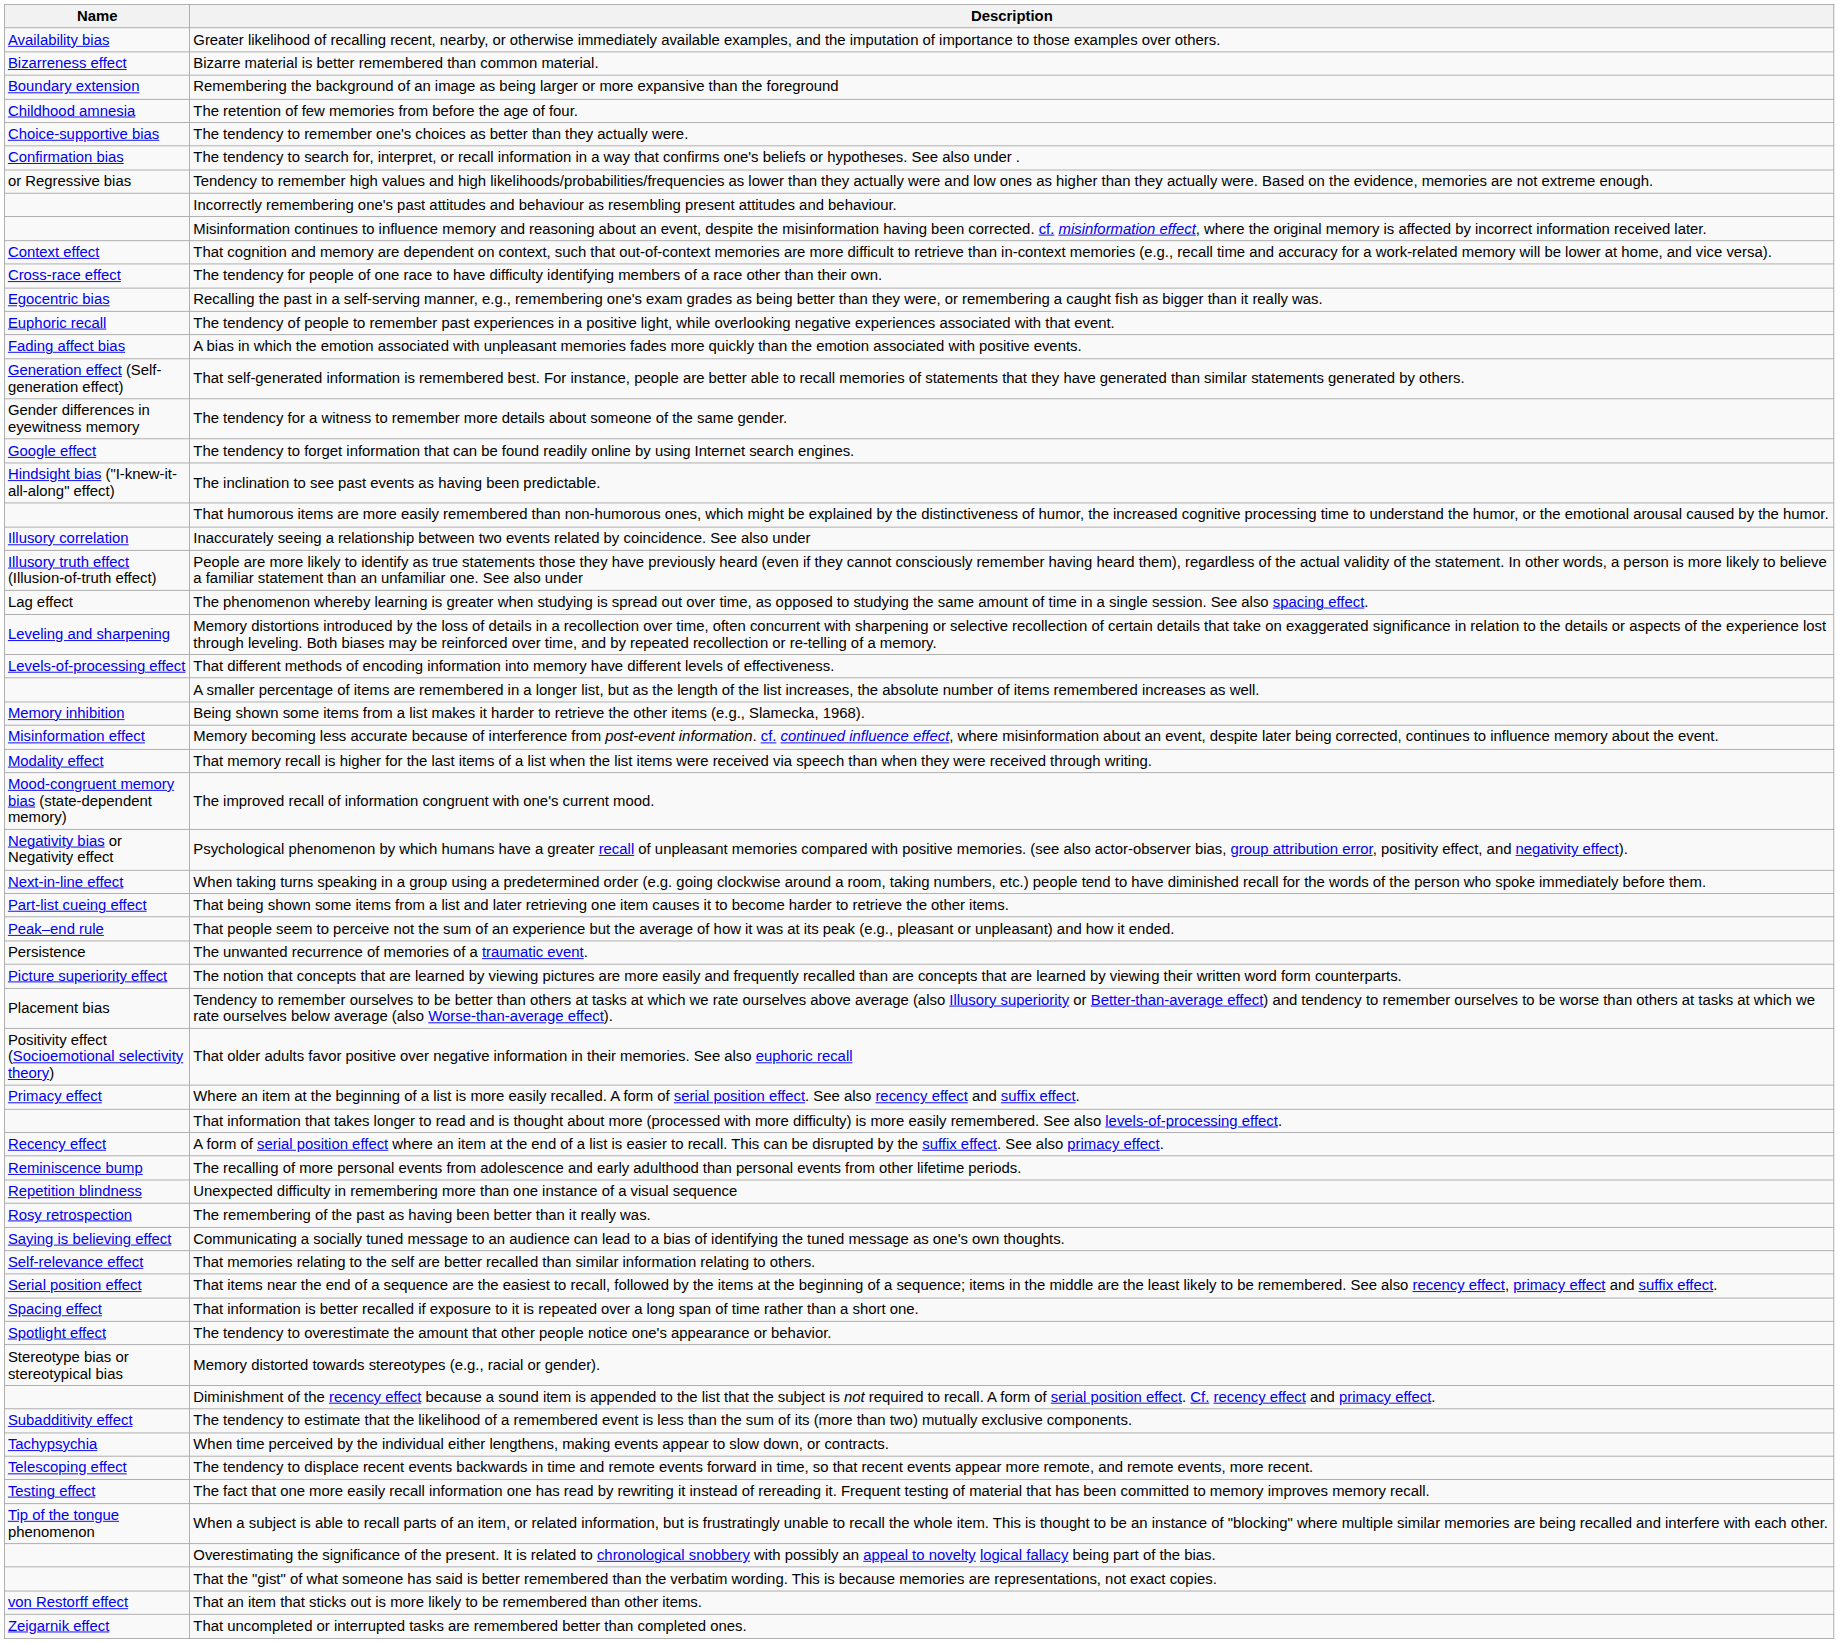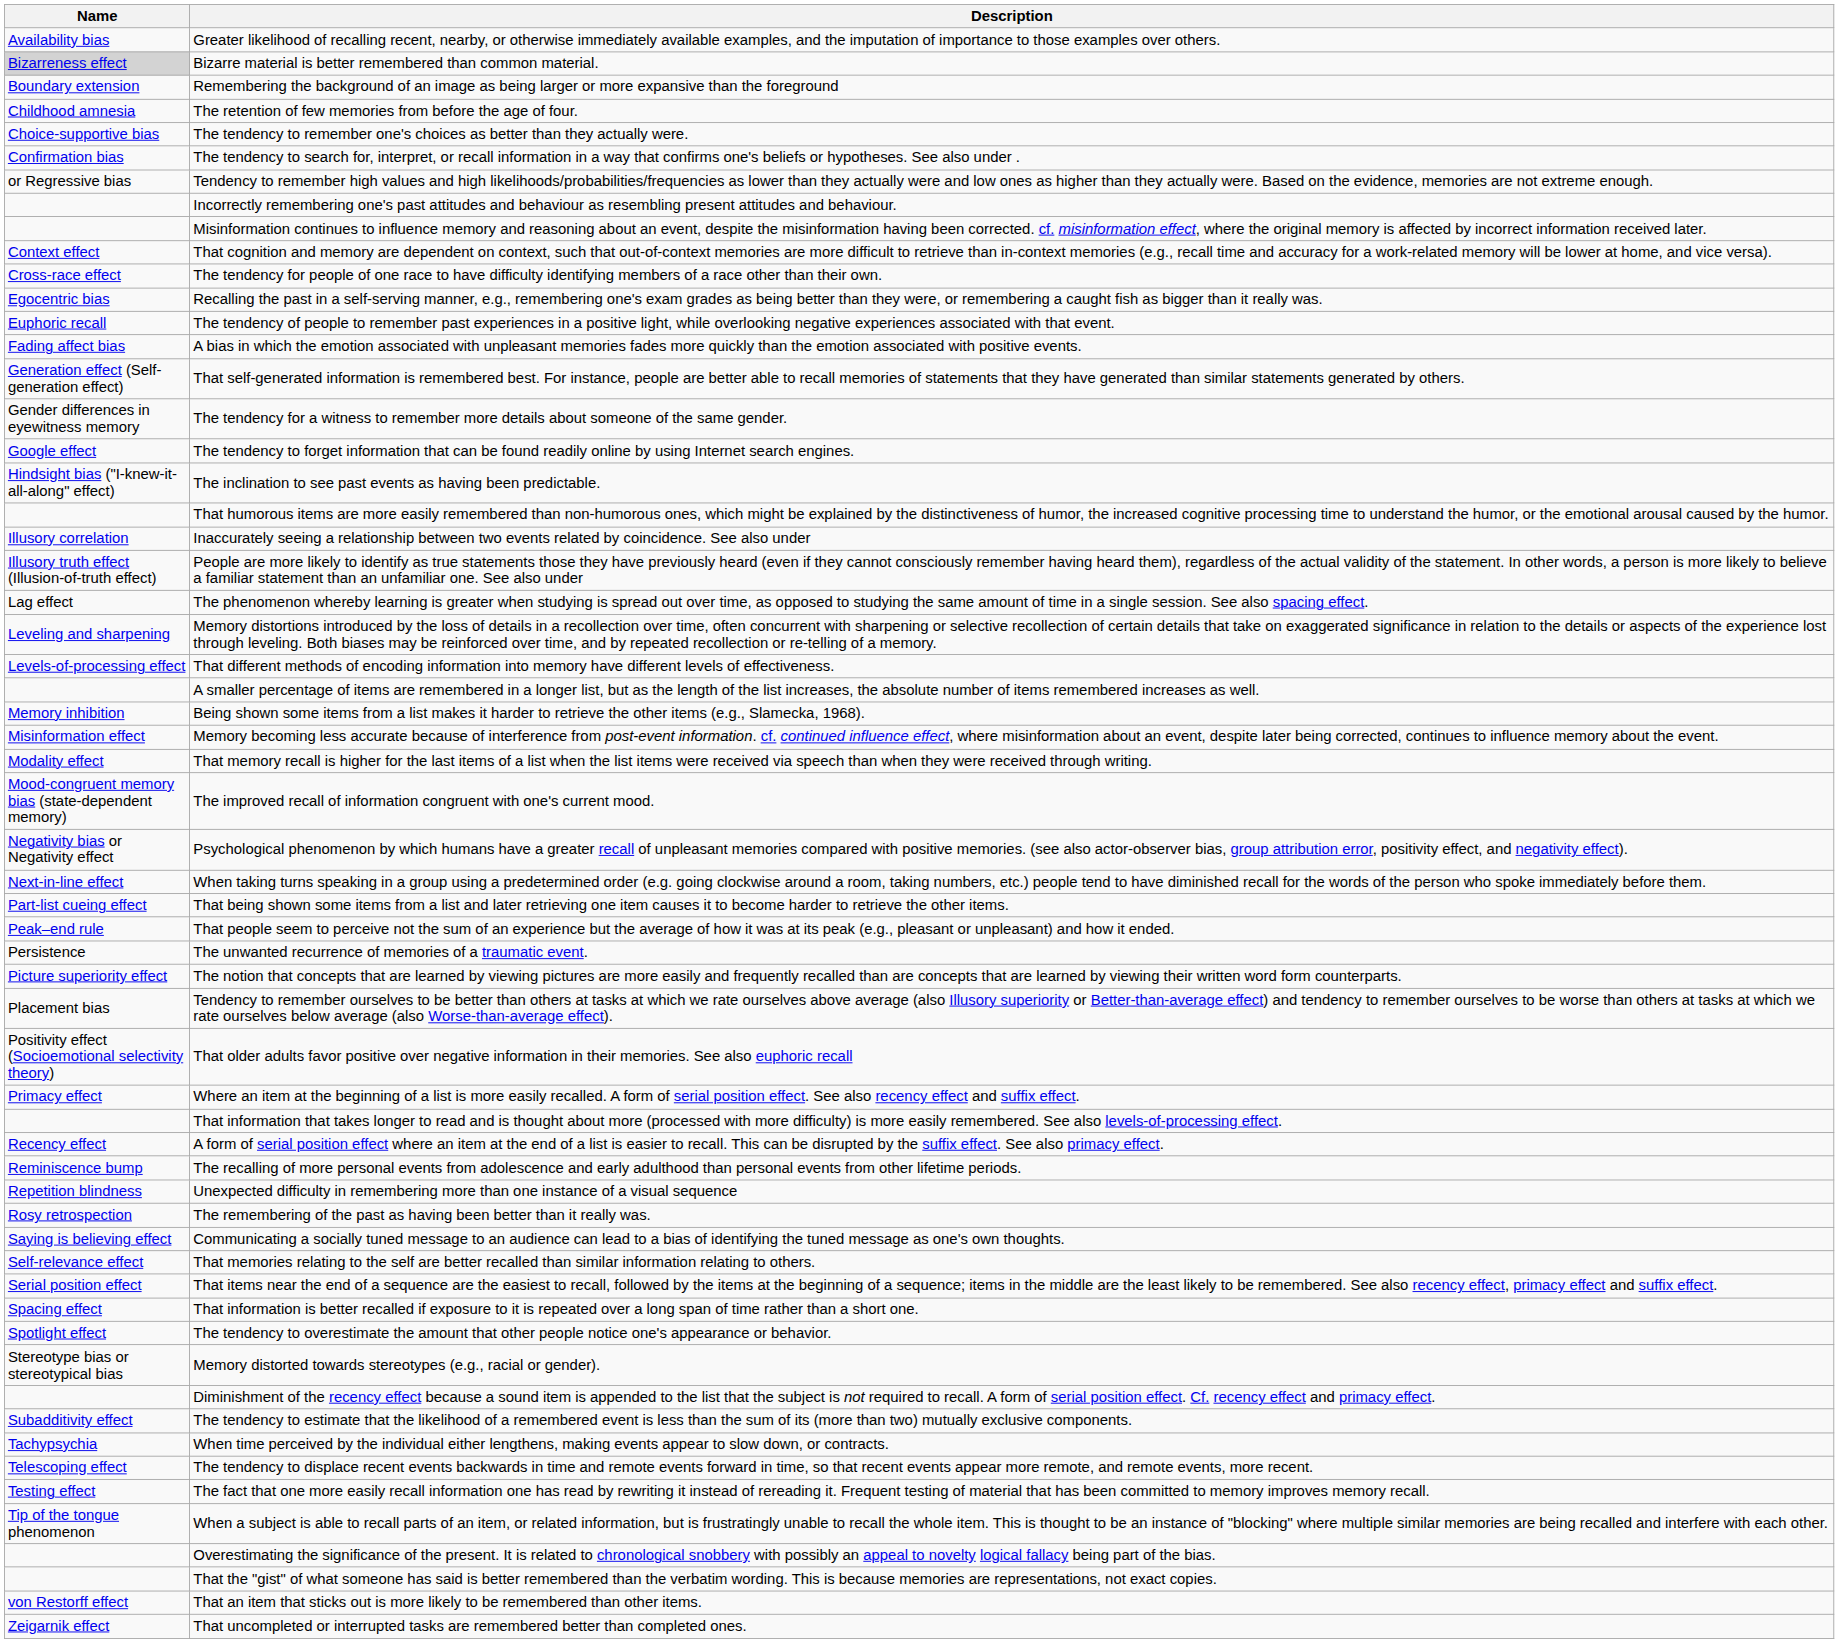(67, 63) no background -> (67, 63) lightgrey background
